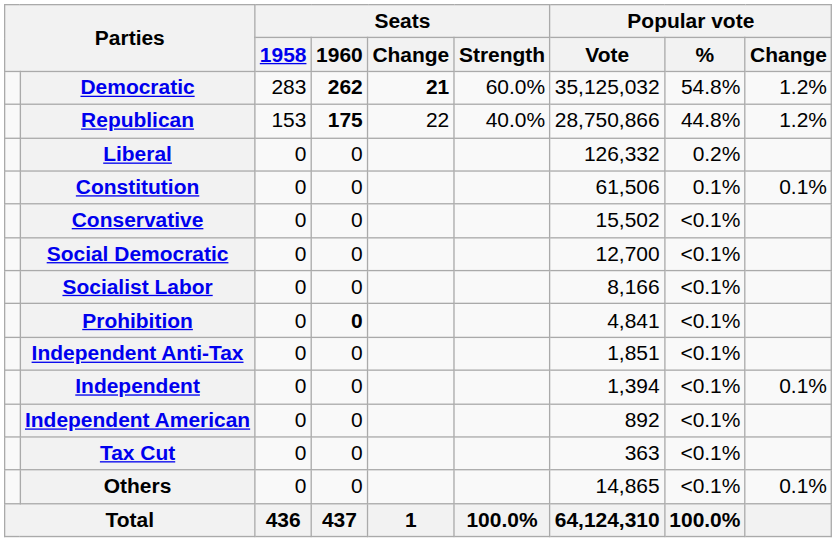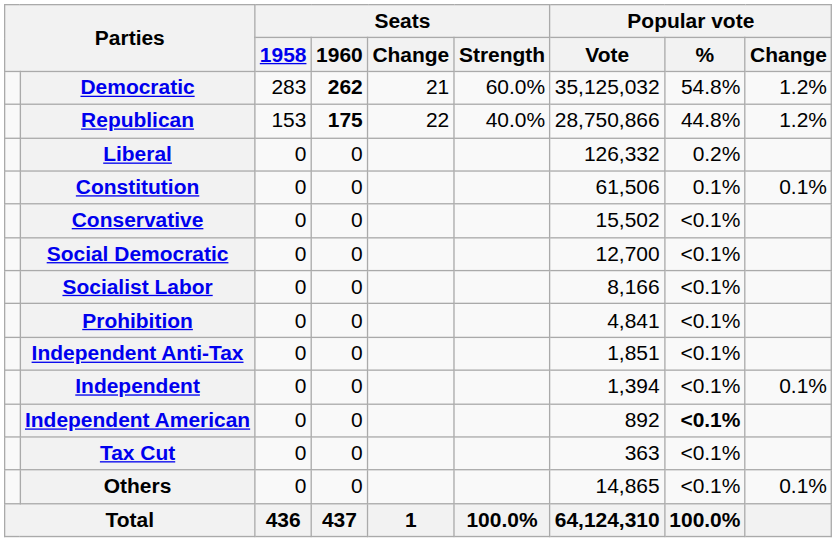(438, 87) bold -> (438, 87) normal
(357, 320) bold -> (357, 320) normal
(710, 420) normal -> (710, 420) bold
